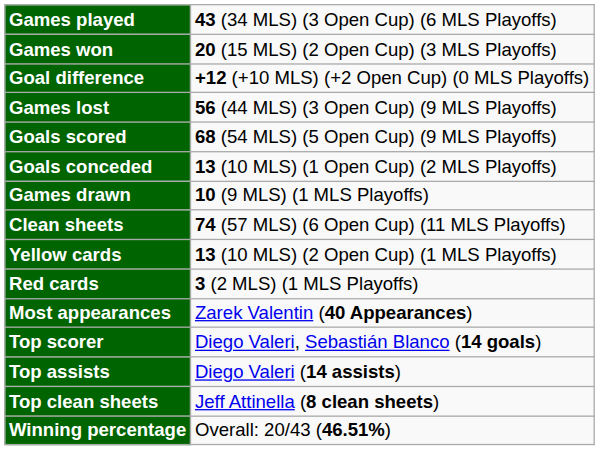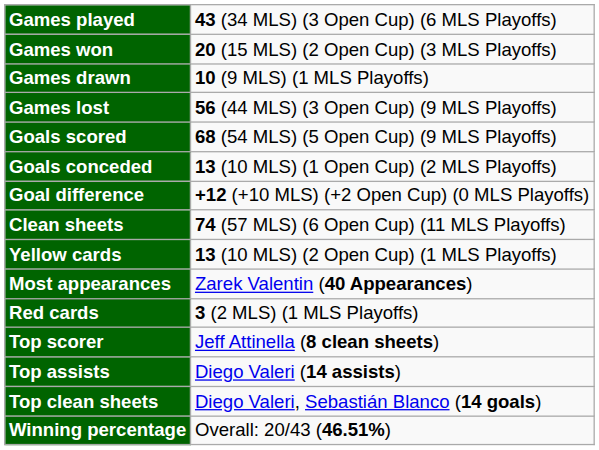rows swapped: (70, 196) <-> (77, 78)
rows swapped: (54, 284) <-> (90, 313)
(368, 343) Diego Valeri, Sebastián Blanco (14 goals) -> (317, 343) Jeff Attinella (8 clean sheets)
(317, 401) Jeff Attinella (8 clean sheets) -> (368, 401) Diego Valeri, Sebastián Blanco (14 goals)
